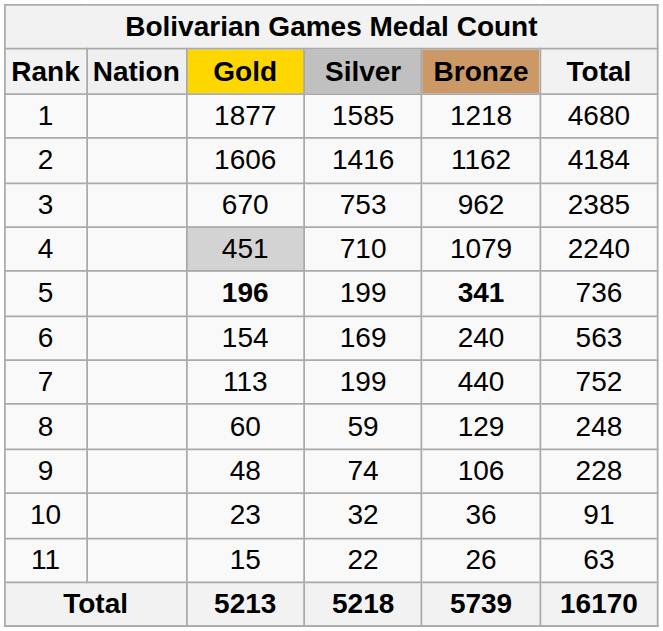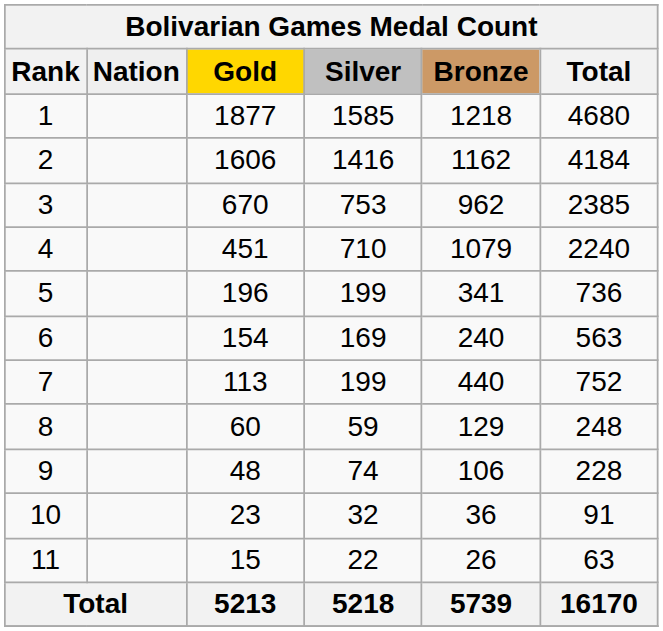(245, 248) lightgrey background -> (245, 248) no background
(245, 293) bold -> (245, 293) normal
(481, 293) bold -> (481, 293) normal
